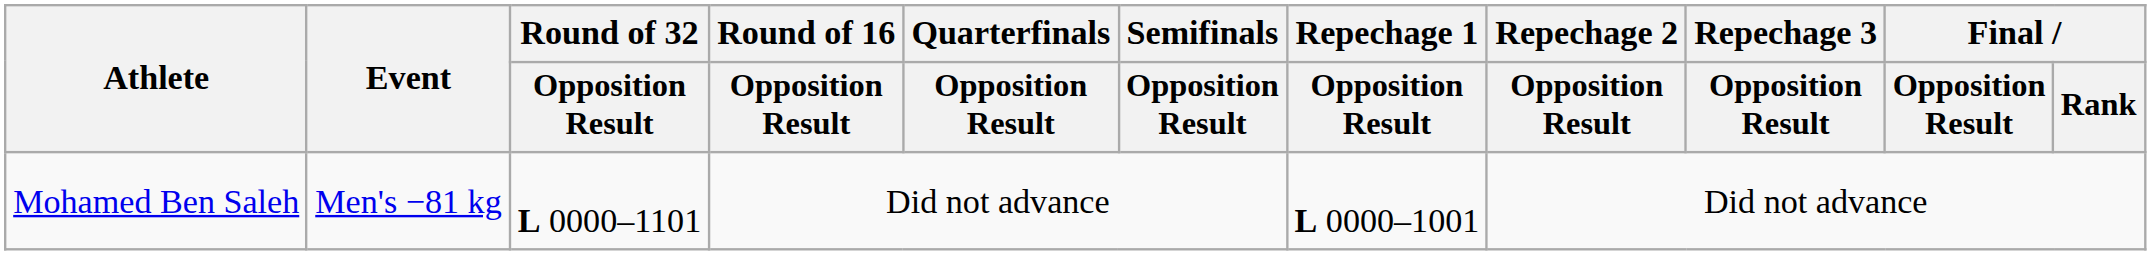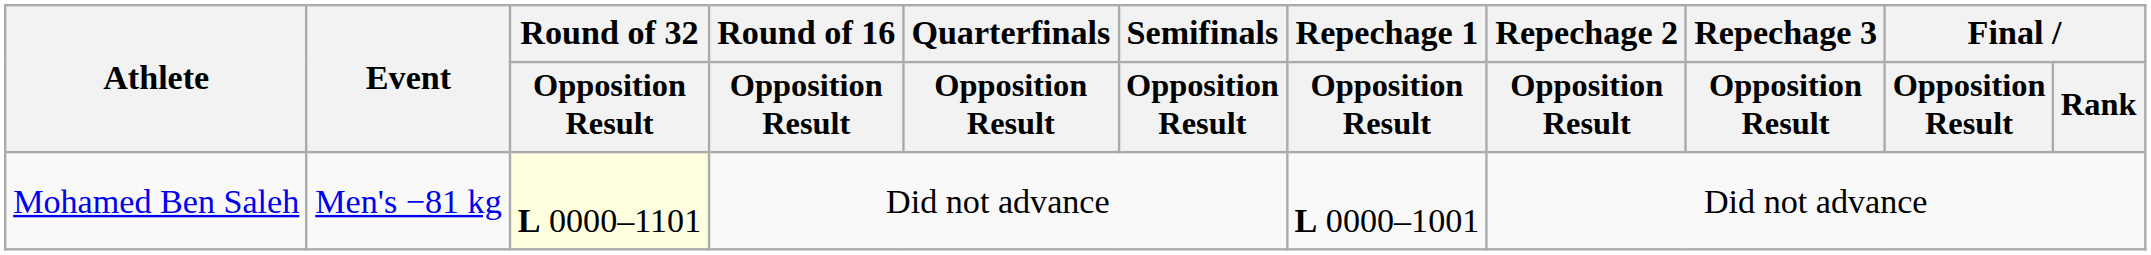(609, 220) no background -> (609, 220) lightyellow background
